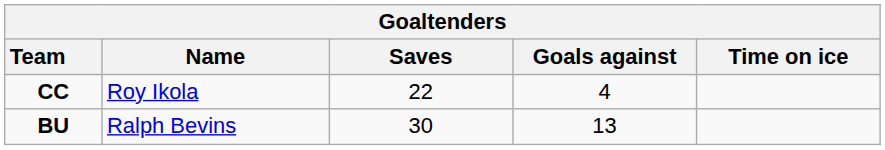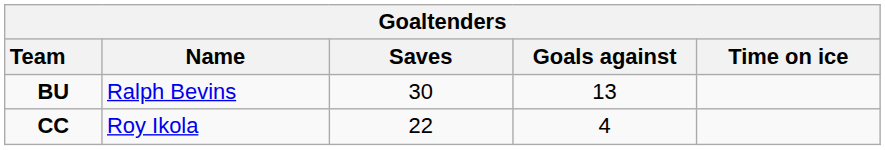rows swapped: (53, 91) <-> (53, 126)
